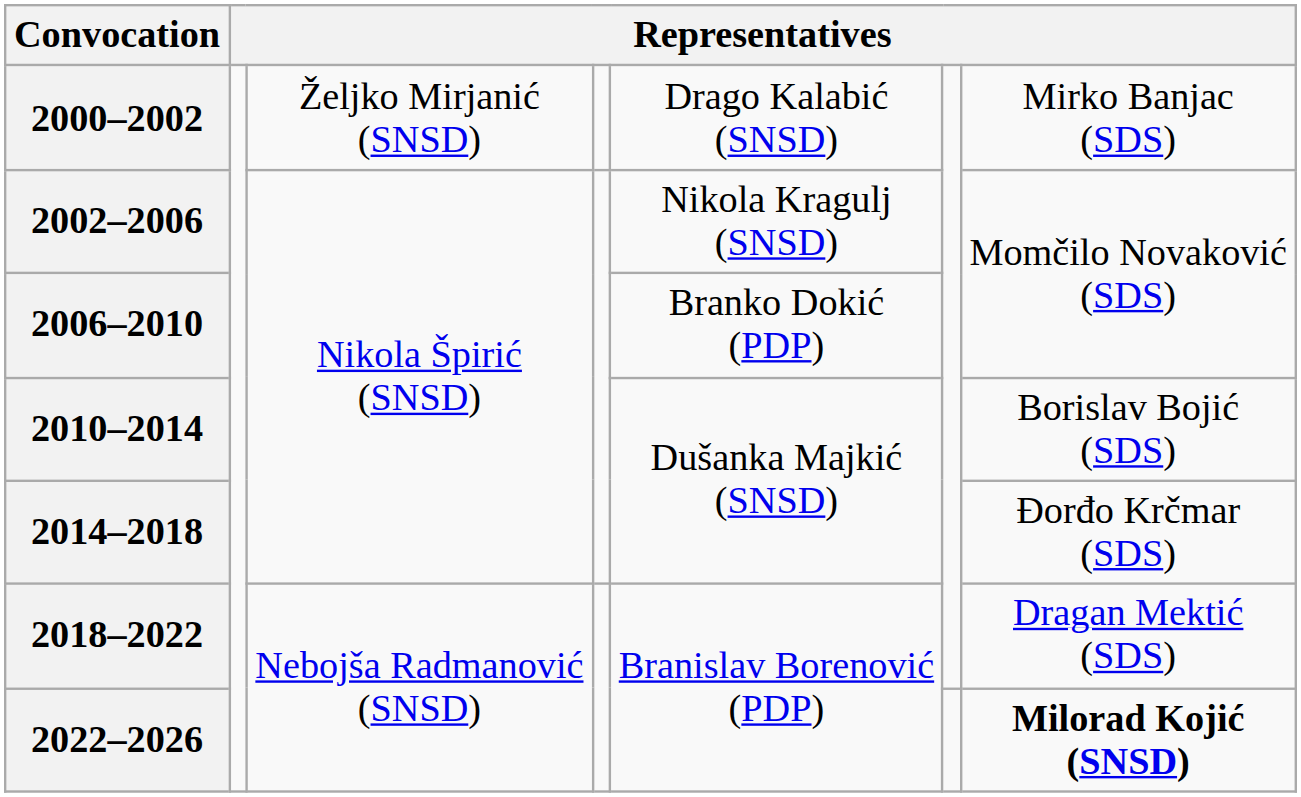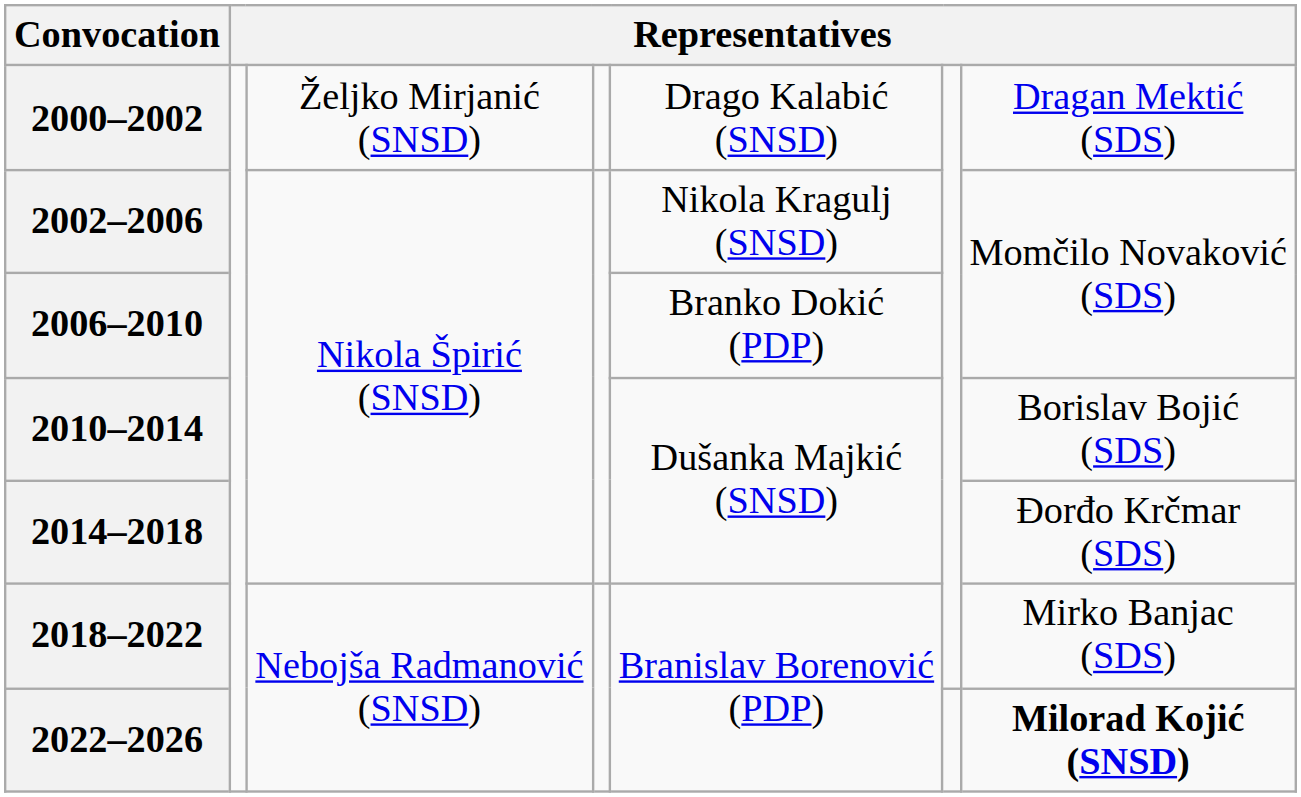(1128, 116) Mirkо Bаnjаc (SDS) -> (1128, 116) Dragan Mektić (SDS)
(1128, 635) Dragan Mektić (SDS) -> (1128, 635) Mirkо Bаnjаc (SDS)
